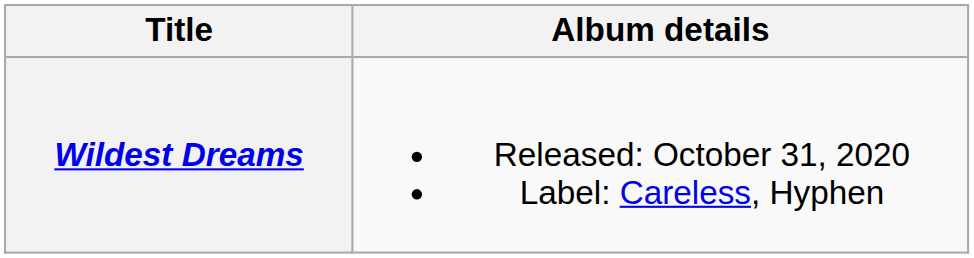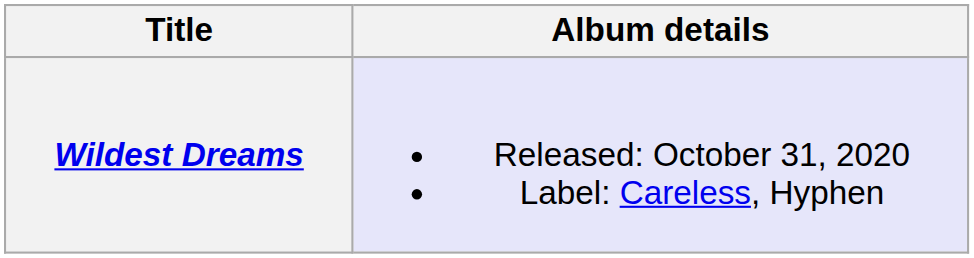(660, 174) no background -> (660, 174) lavender background
